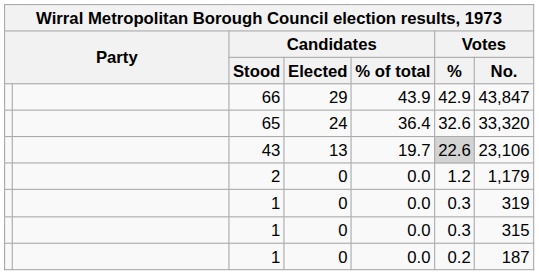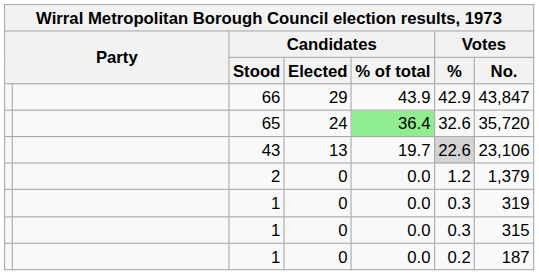(414, 124) no background -> (414, 124) lightgreen background
(504, 124) 33,320 -> (504, 124) 35,720
(509, 177) 1,179 -> (509, 177) 1,379
